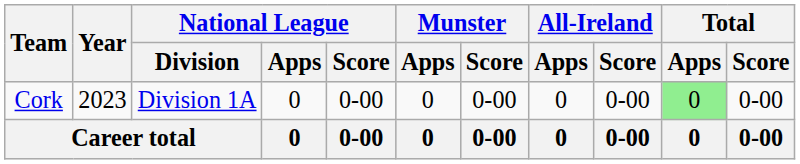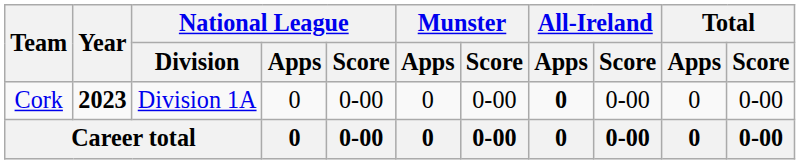(102, 100) normal -> (102, 100) bold
(561, 100) normal -> (561, 100) bold
(694, 100) lightgreen background -> (694, 100) no background
